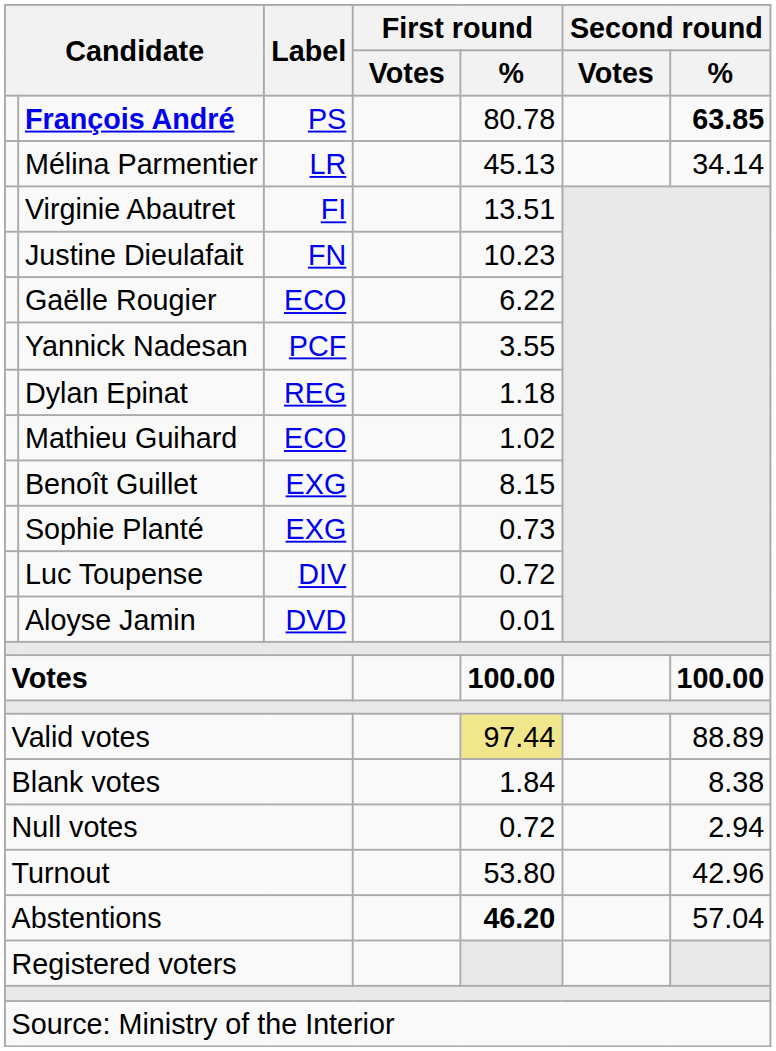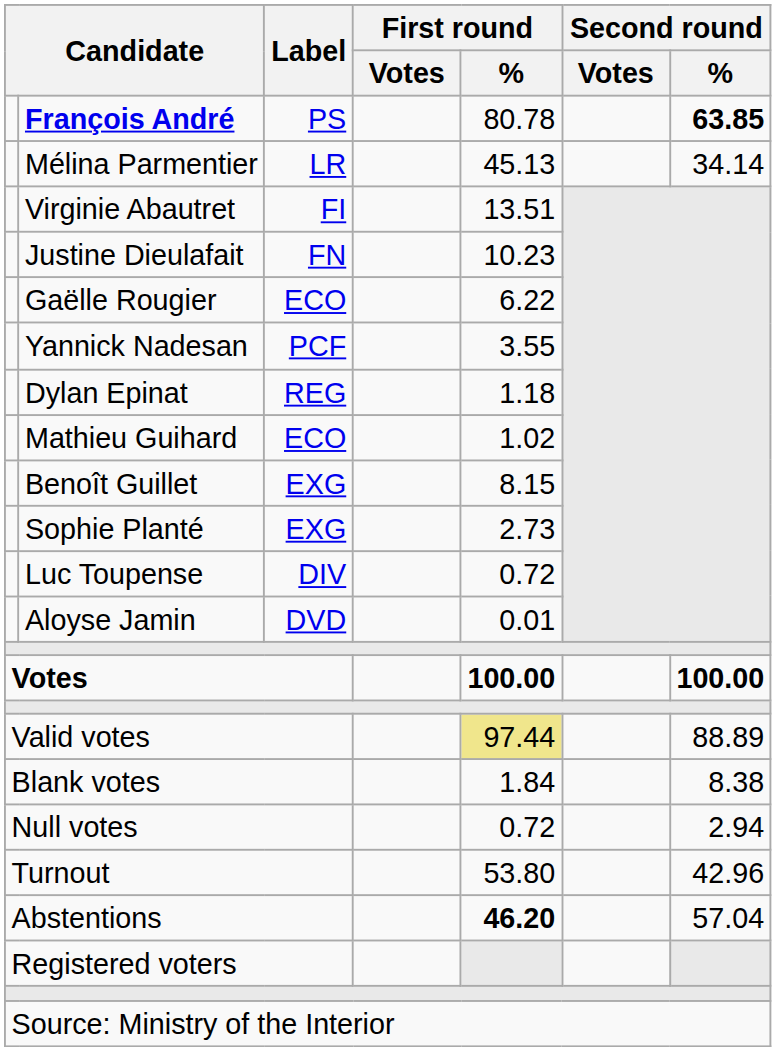(527, 528) 0.73 -> (527, 528) 2.73
